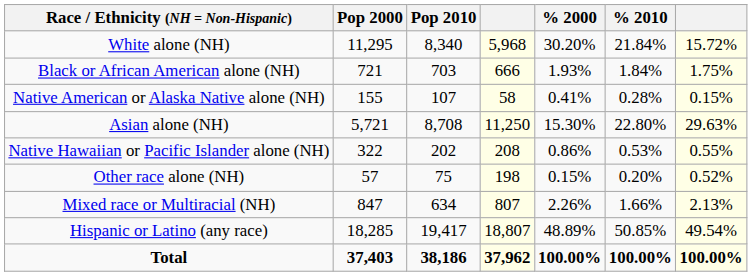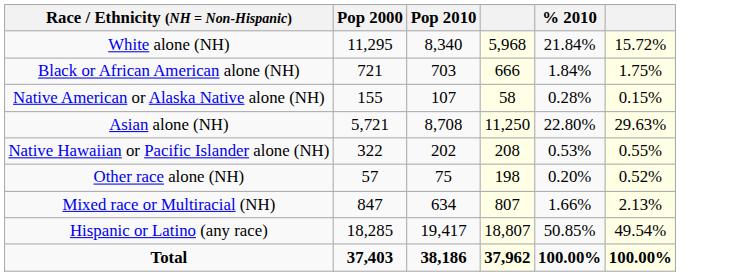- column: (570, 17)
